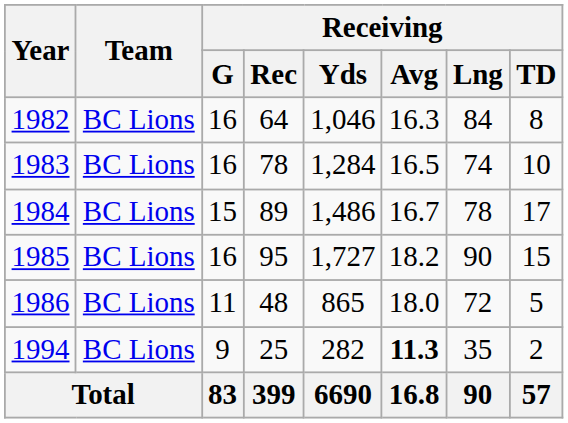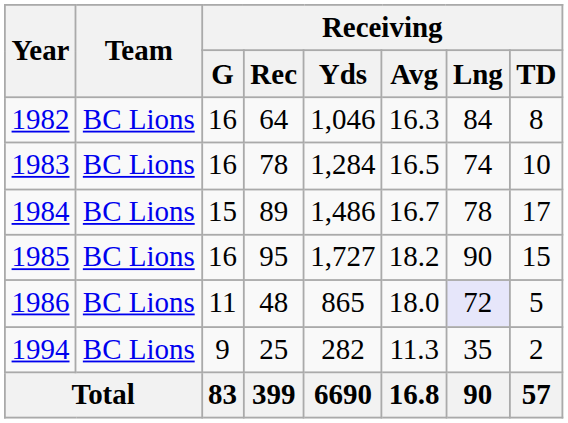(478, 303) no background -> (478, 303) lavender background
(414, 348) bold -> (414, 348) normal
